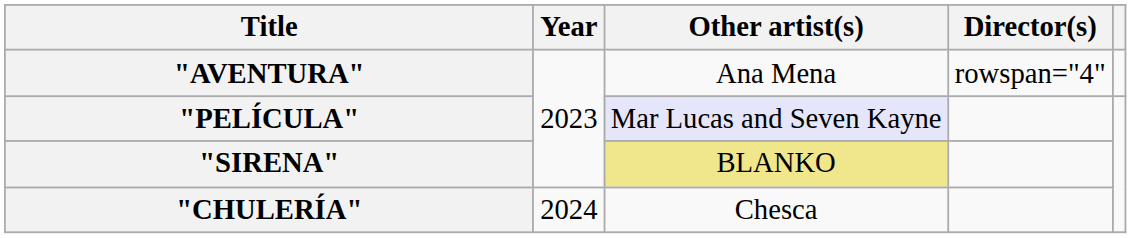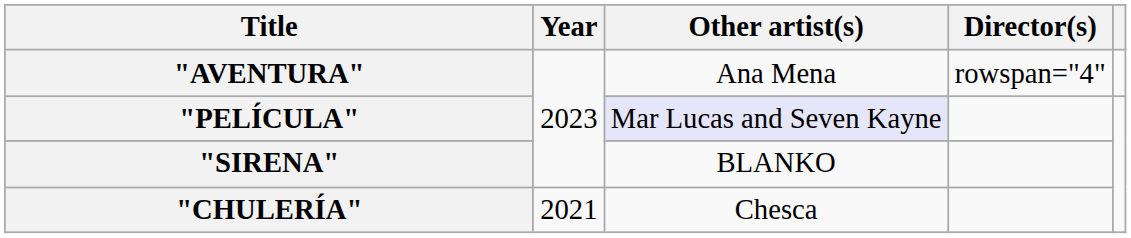(776, 163) khaki background -> (776, 163) no background
(569, 208) 2024 -> (569, 208) 2021
